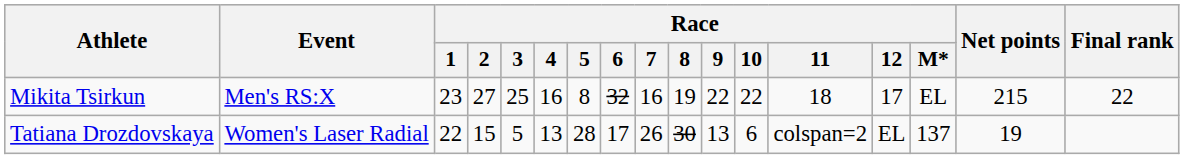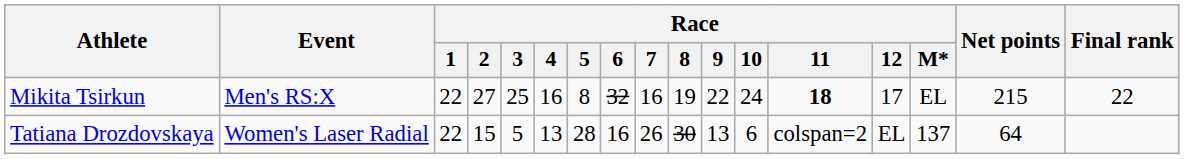(451, 96) 23 -> (451, 96) 22
(751, 96) 22 -> (751, 96) 24
(820, 96) normal -> (820, 96) bold
(618, 134) 17 -> (618, 134) 16
(1011, 134) 19 -> (1011, 134) 64
